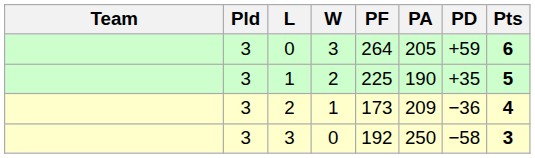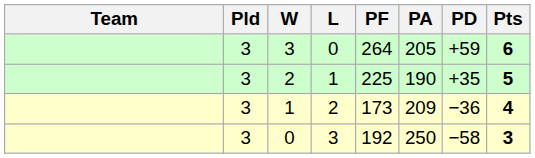columns swapped: (333, 19) <-> (289, 19)
